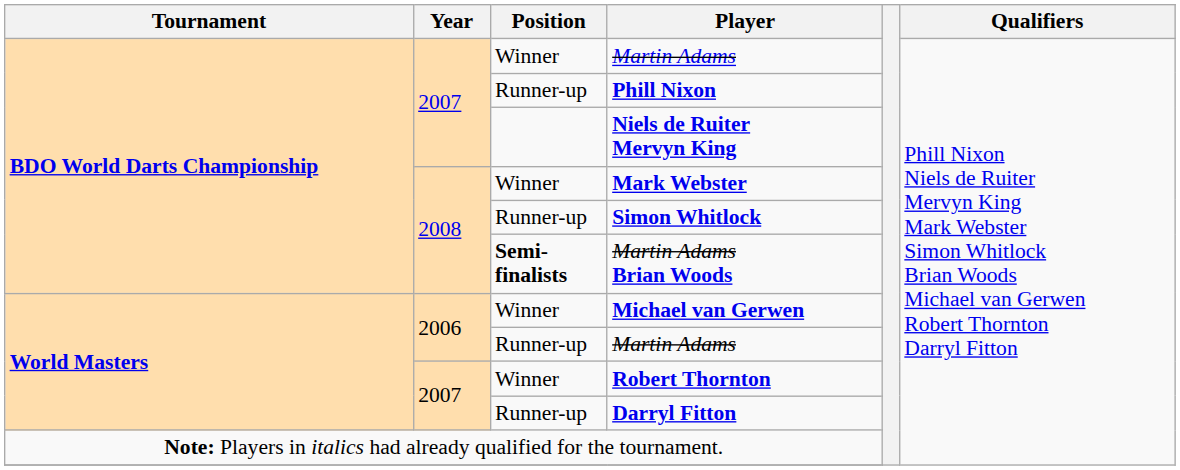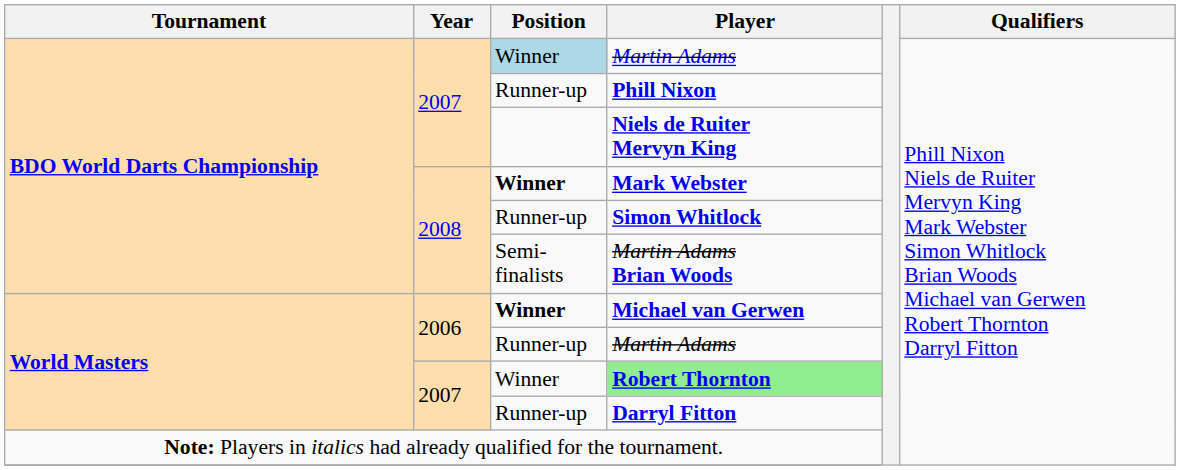(527, 55) no background -> (527, 55) lightblue background
(527, 182) normal -> (530, 182) bold
(531, 263) bold -> (529, 263) normal
(527, 310) normal -> (530, 310) bold
(691, 378) no background -> (691, 378) lightgreen background
